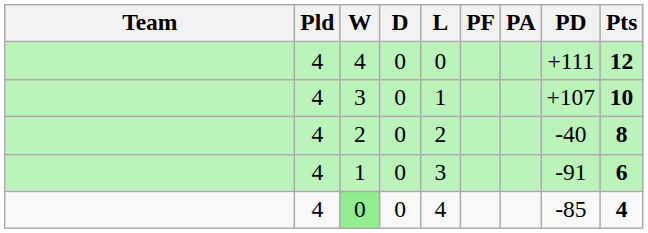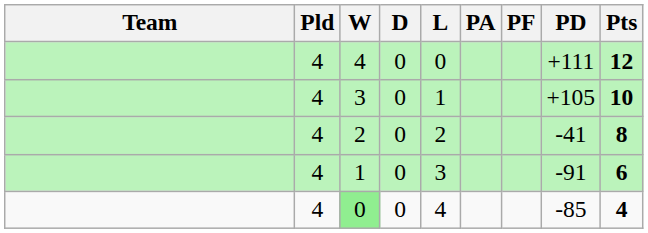columns swapped: (481, 23) <-> (521, 23)
(571, 97) +107 -> (571, 97) +105
(571, 135) -40 -> (571, 135) -41
